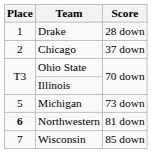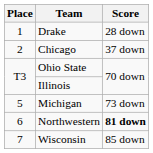(20, 121) bold -> (20, 121) normal
(125, 121) normal -> (126, 121) bold
